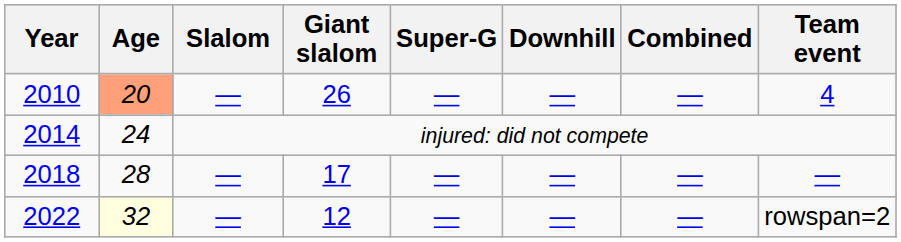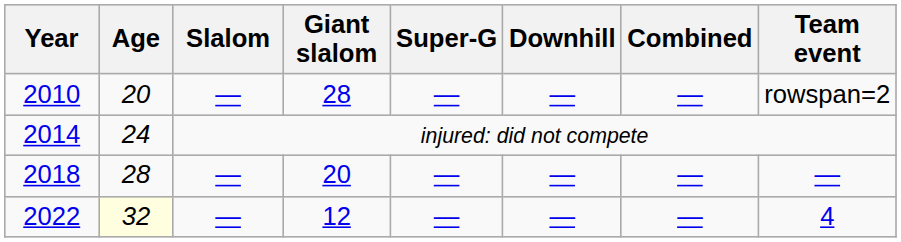(136, 94) lightsalmon background -> (136, 94) no background
(337, 94) 26 -> (337, 94) 28
(827, 94) 4 -> (827, 94) rowspan=2
(337, 175) 17 -> (337, 175) 20
(827, 216) rowspan=2 -> (827, 216) 4
